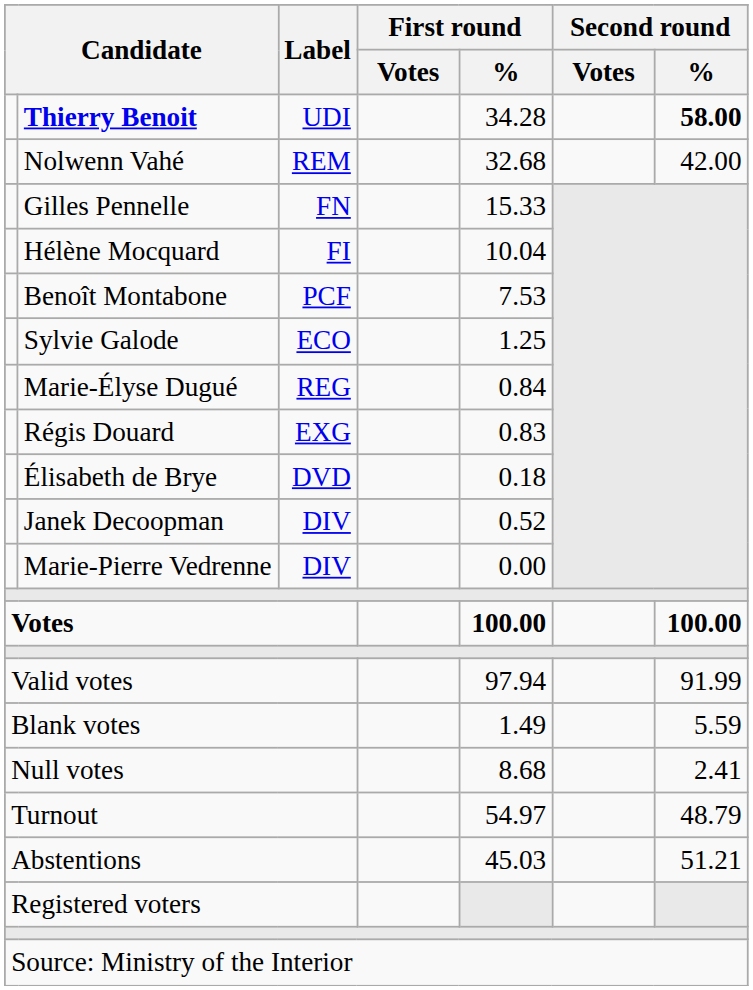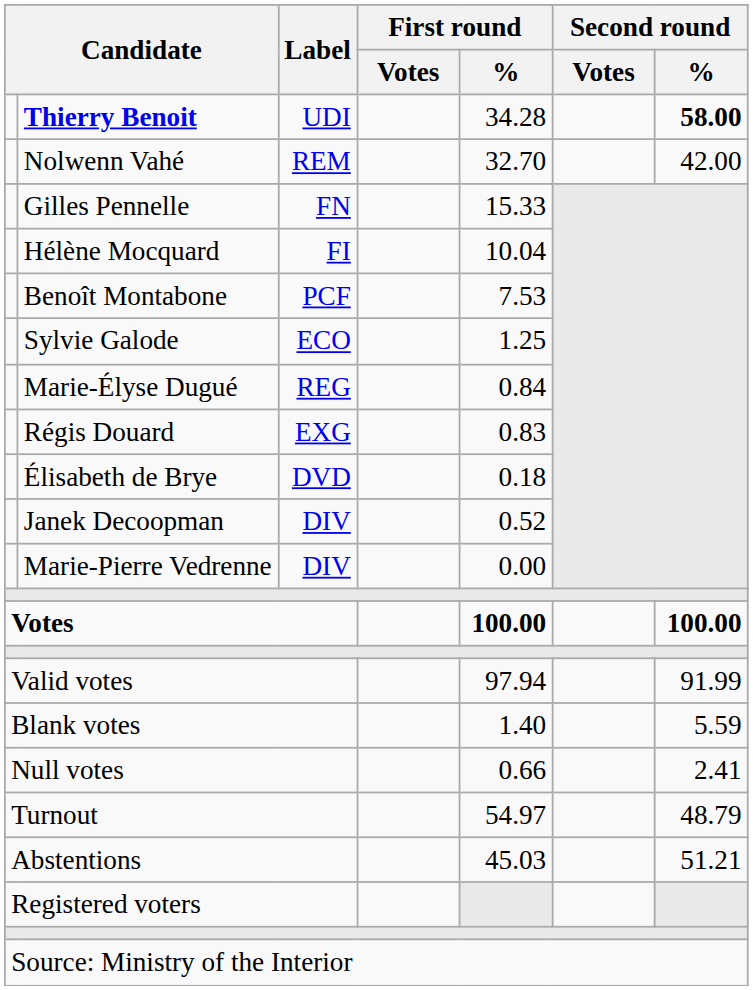(516, 161) 32.68 -> (516, 161) 32.70
(522, 725) 1.49 -> (522, 725) 1.40
(522, 770) 8.68 -> (522, 770) 0.66
